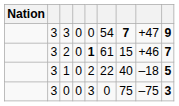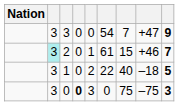(126, 33) bold -> (126, 33) normal
(54, 52) no background -> (54, 52) paleturquoise background
(91, 52) bold -> (91, 52) normal
(79, 91) normal -> (79, 91) bold
